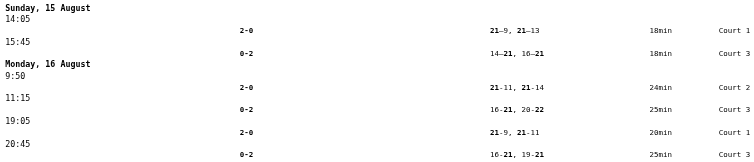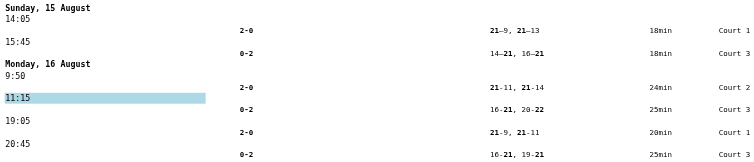(18, 98) no background -> (18, 98) lightblue background
